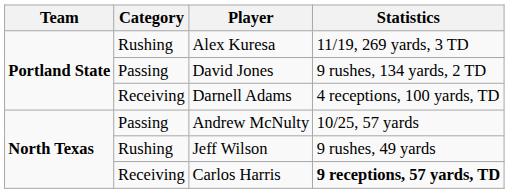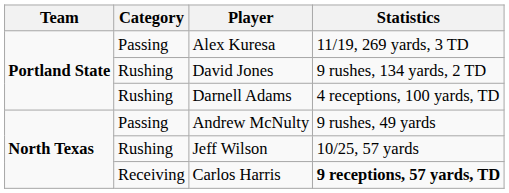(145, 44) Rushing -> (143, 44) Passing
(143, 70) Passing -> (145, 70) Rushing
(151, 96) Receiving -> (145, 96) Rushing
(368, 122) 10/25, 57 yards -> (376, 122) 9 rushes, 49 yards
(376, 148) 9 rushes, 49 yards -> (368, 148) 10/25, 57 yards
